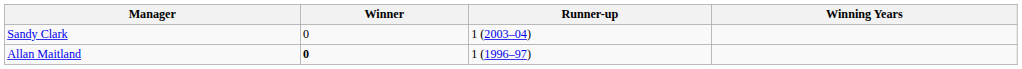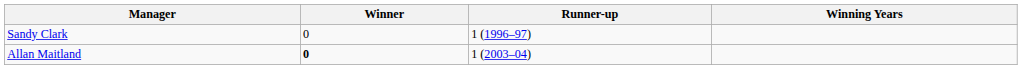(501, 34) 1 (2003–04) -> (501, 34) 1 (1996–97)
(501, 54) 1 (1996–97) -> (501, 54) 1 (2003–04)
